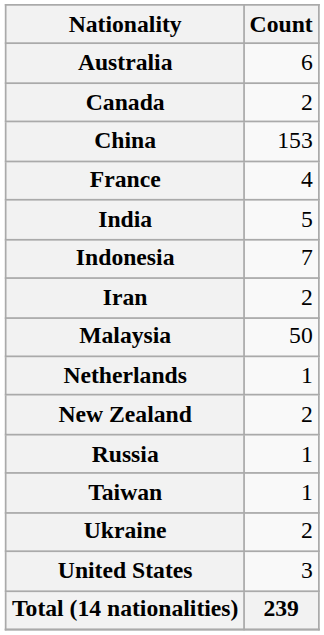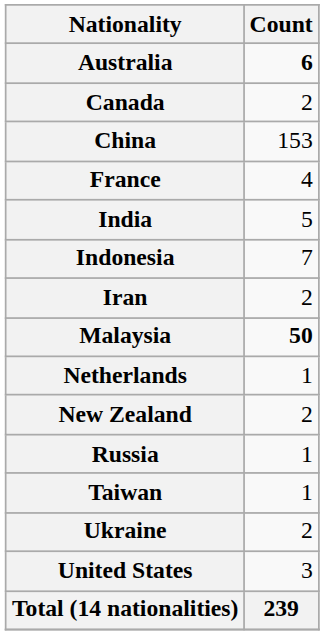(307, 63) normal -> (307, 63) bold
(301, 336) normal -> (301, 336) bold
